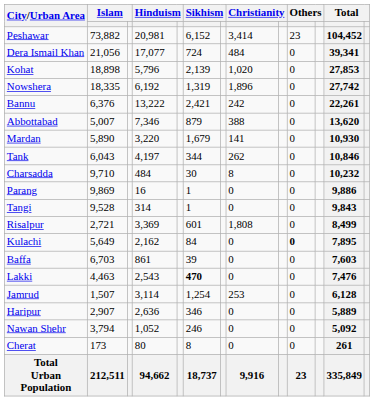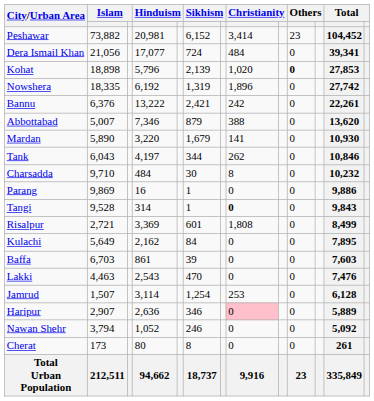(292, 69) normal -> (292, 69) bold
(231, 207) normal -> (231, 207) bold
(292, 242) bold -> (292, 242) normal
(194, 276) bold -> (194, 276) normal
(231, 311) no background -> (231, 311) pink background
